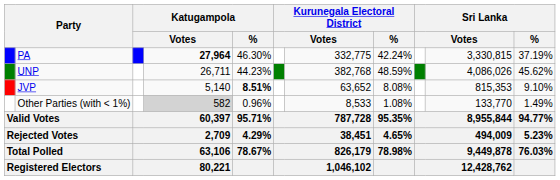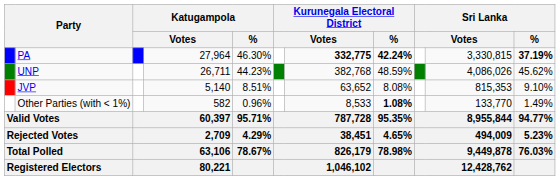(215, 55) bold -> (215, 55) normal
(353, 55) normal -> (353, 55) bold
(395, 55) normal -> (395, 55) bold
(536, 55) normal -> (536, 55) bold
(257, 87) bold -> (257, 87) normal
(222, 103) lightgrey background -> (222, 103) no background
(398, 103) normal -> (398, 103) bold
